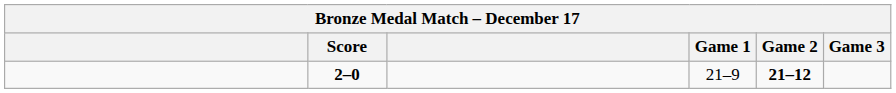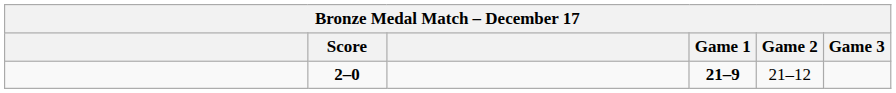(723, 74) normal -> (723, 74) bold
(790, 74) bold -> (790, 74) normal
